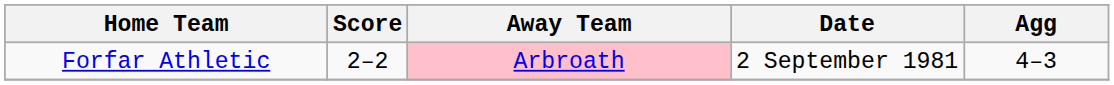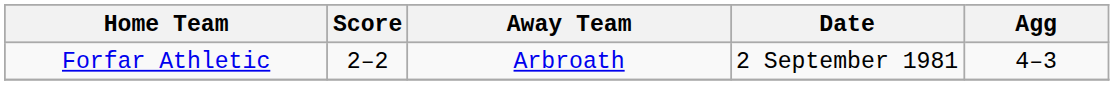(569, 61) pink background -> (569, 61) no background
